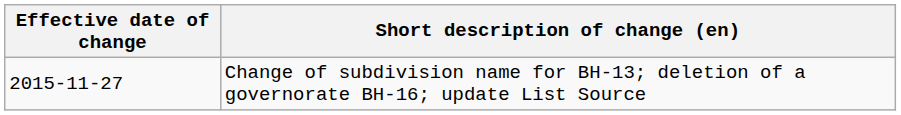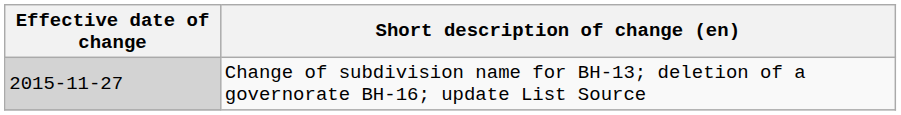(66, 84) no background -> (66, 84) lightgrey background
